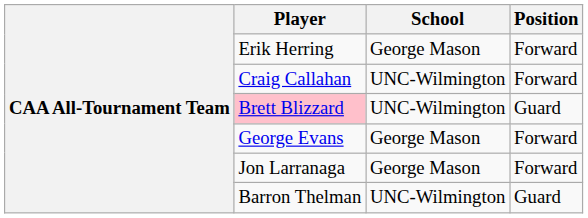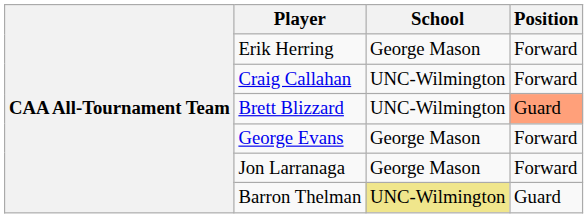(291, 108) pink background -> (291, 108) no background
(537, 108) no background -> (537, 108) lightsalmon background
(438, 197) no background -> (438, 197) khaki background
